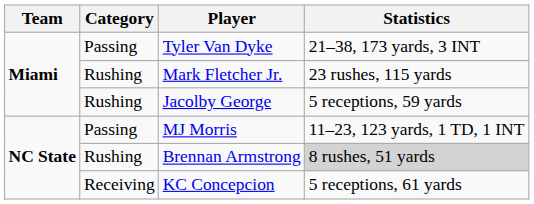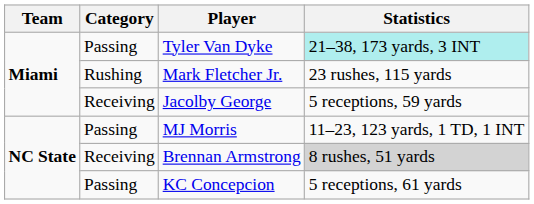(395, 46) no background -> (395, 46) paleturquoise background
(113, 101) Rushing -> (119, 101) Receiving
(113, 157) Rushing -> (119, 157) Receiving
(119, 184) Receiving -> (111, 184) Passing
